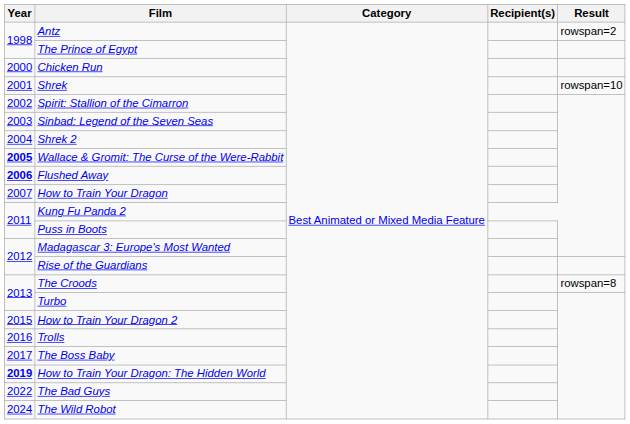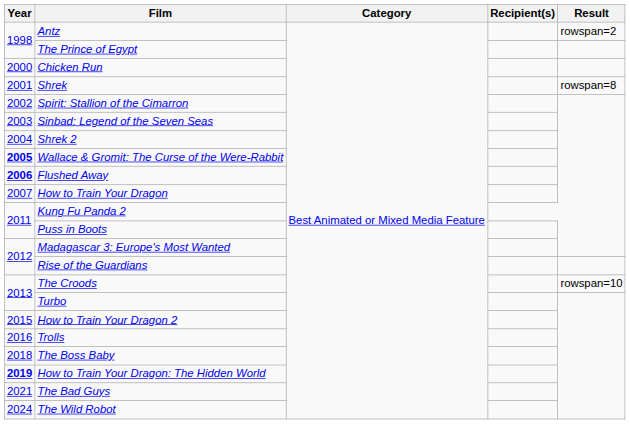(591, 85) rowspan=10 -> (588, 85) rowspan=8
(588, 283) rowspan=8 -> (591, 283) rowspan=10
(20, 355) 2017 -> (20, 355) 2018
(20, 391) 2022 -> (20, 391) 2021
